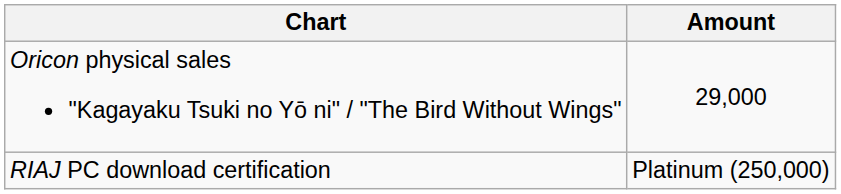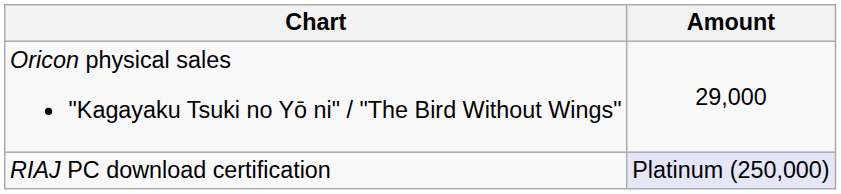(731, 170) no background -> (731, 170) lavender background
